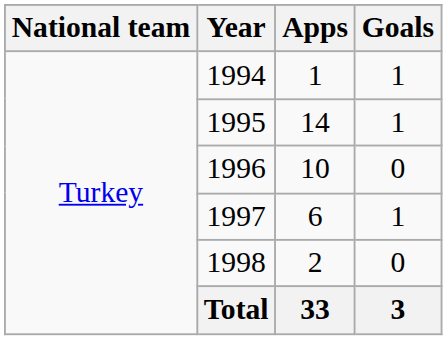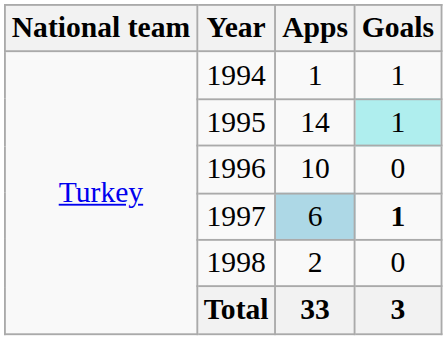(398, 121) no background -> (398, 121) paleturquoise background
(315, 215) no background -> (315, 215) lightblue background
(398, 215) normal -> (398, 215) bold
